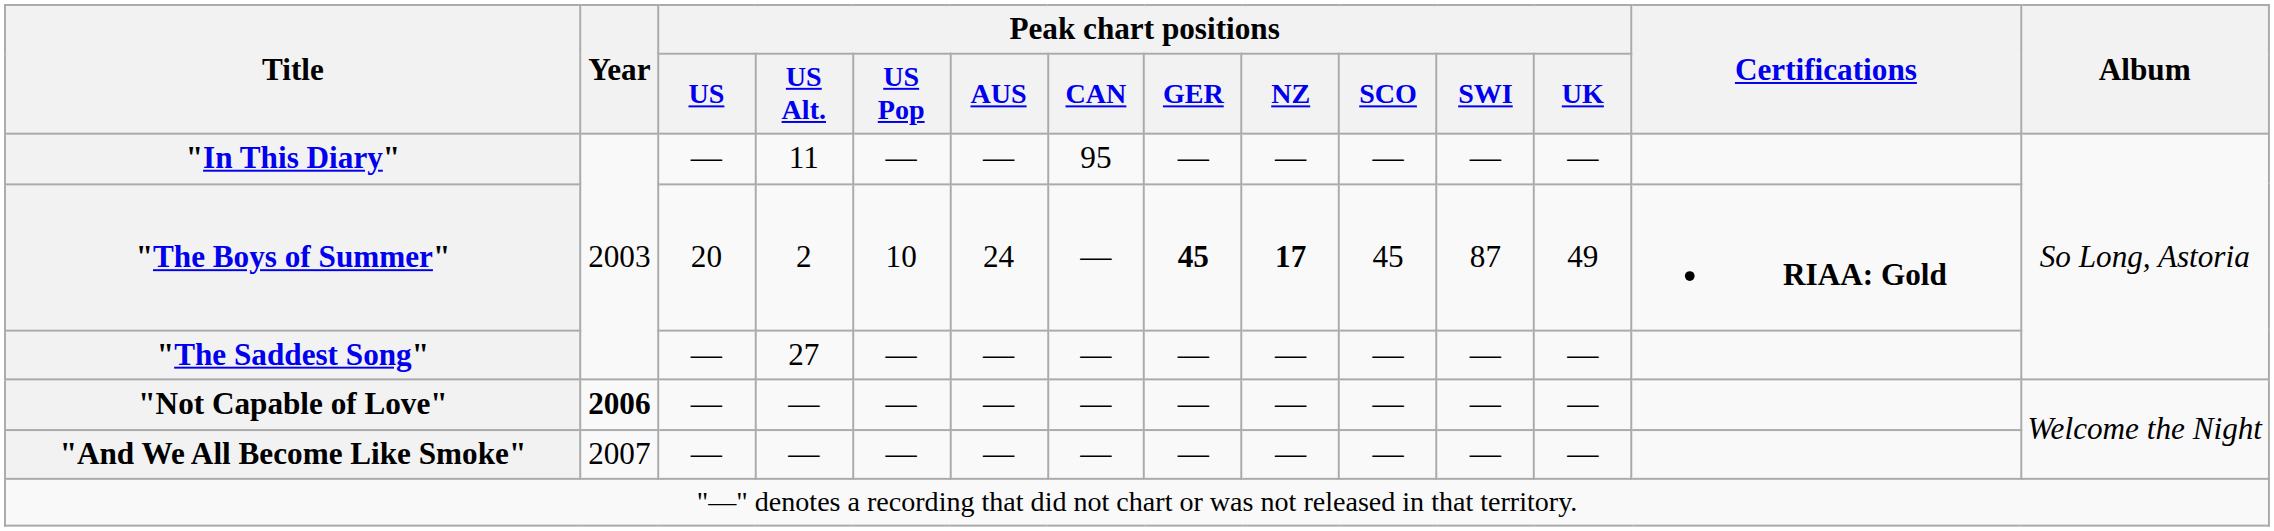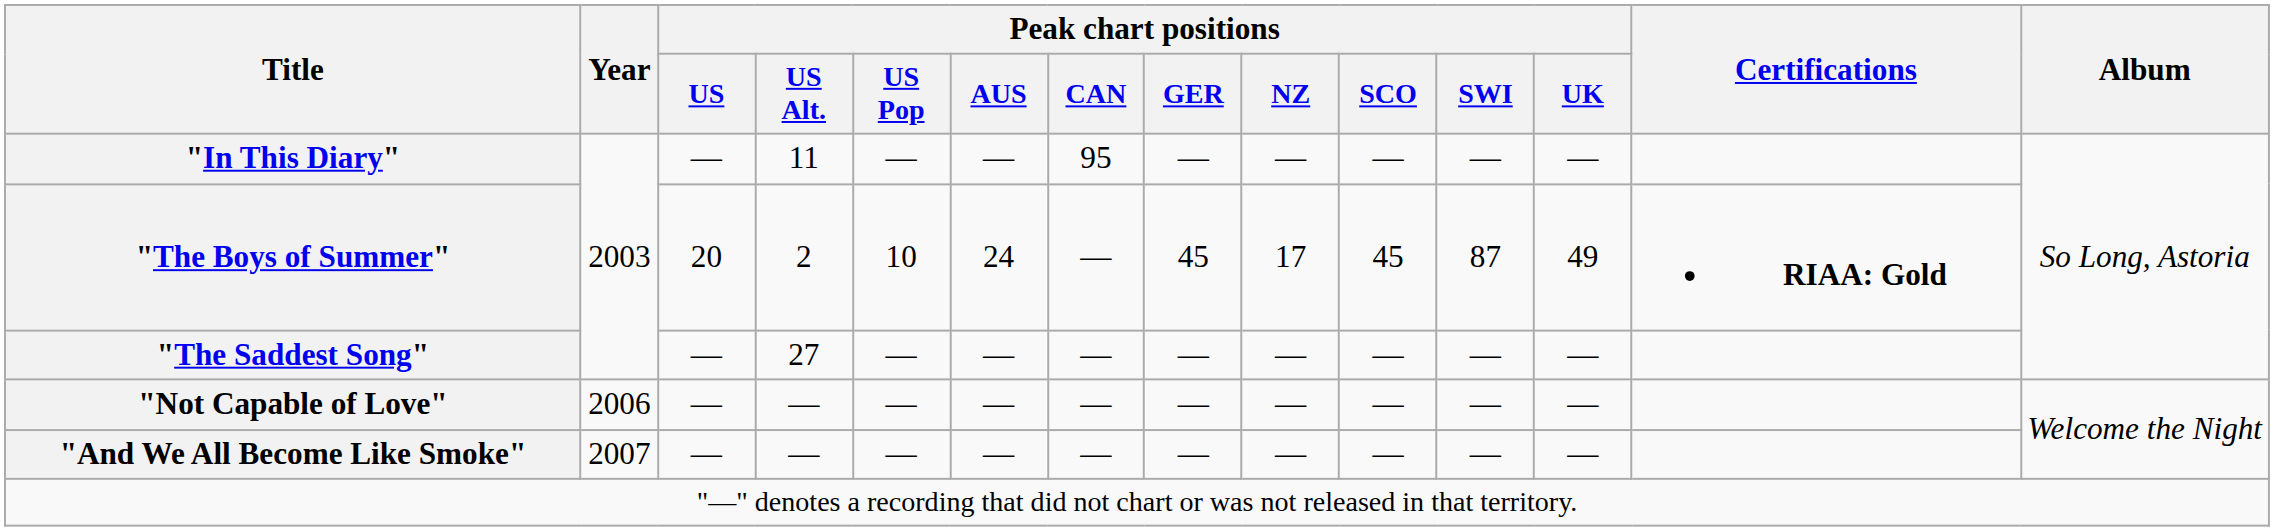(1193, 256) bold -> (1193, 256) normal
(1291, 256) bold -> (1291, 256) normal
(619, 404) bold -> (619, 404) normal
